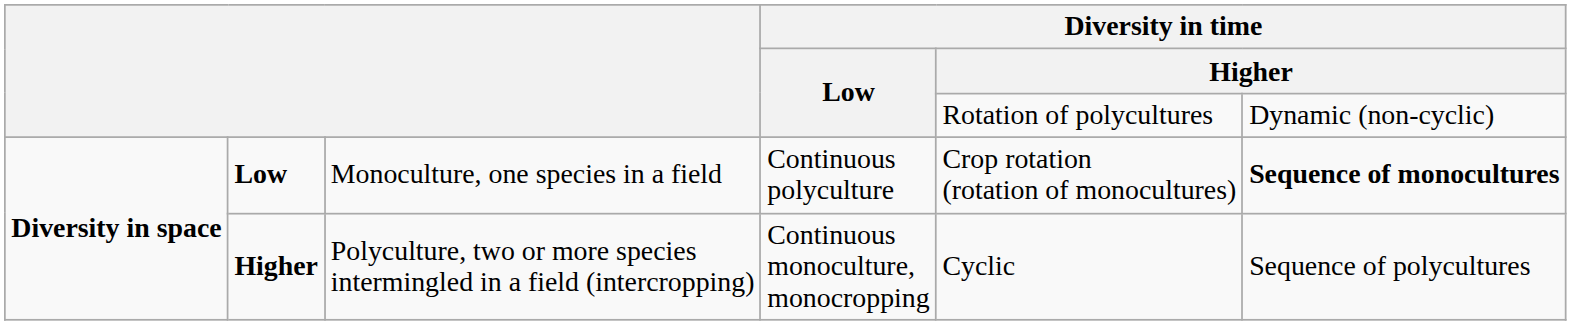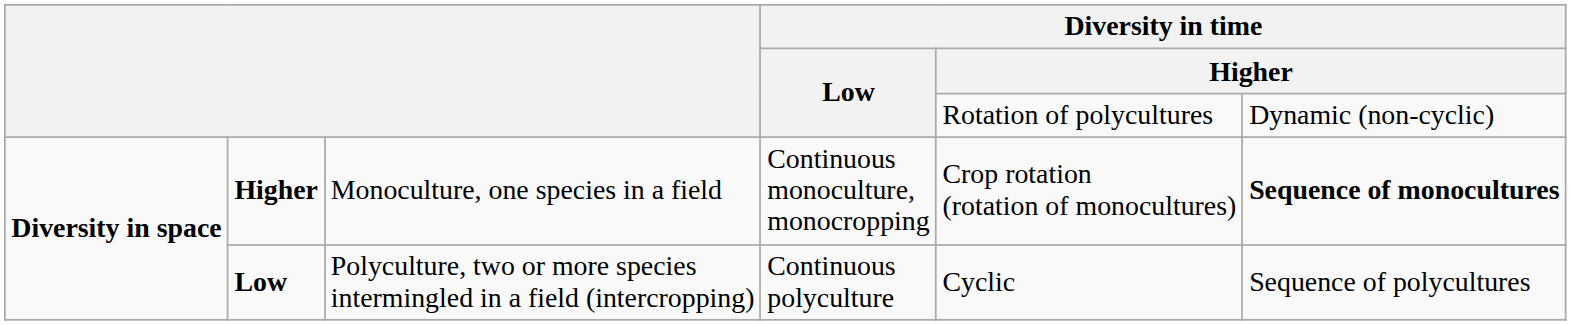(261, 174) Low -> (276, 190) Higher
(831, 174) Continuous polyculture -> (848, 190) Continuous monoculture, monocropping
(276, 265) Higher -> (261, 281) Low
(848, 265) Continuous monoculture, monocropping -> (831, 281) Continuous polyculture
